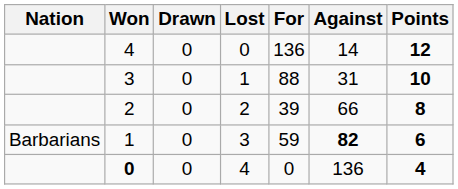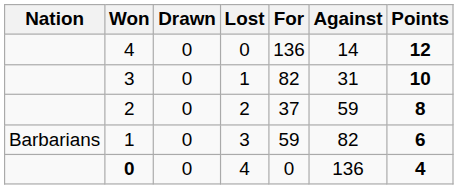(289, 79) 88 -> (289, 79) 82
(289, 109) 39 -> (289, 109) 37
(348, 109) 66 -> (348, 109) 59
(348, 139) bold -> (348, 139) normal
